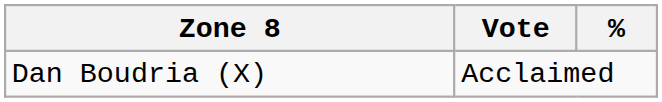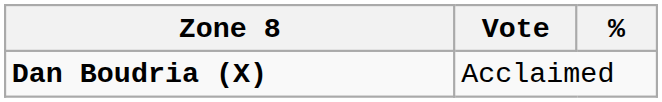(139, 74) normal -> (139, 74) bold
